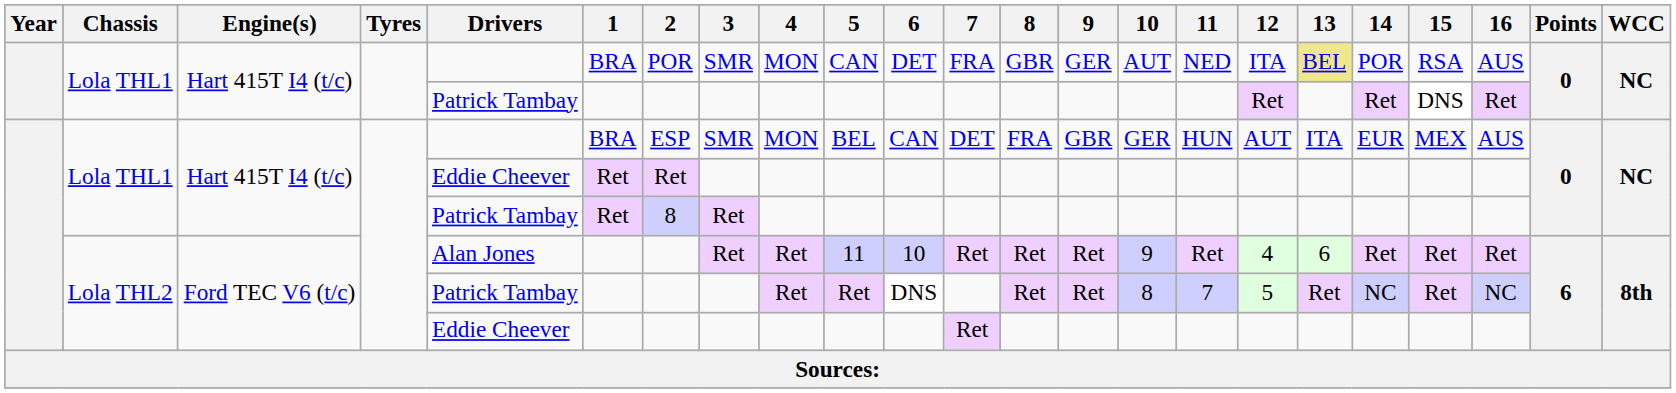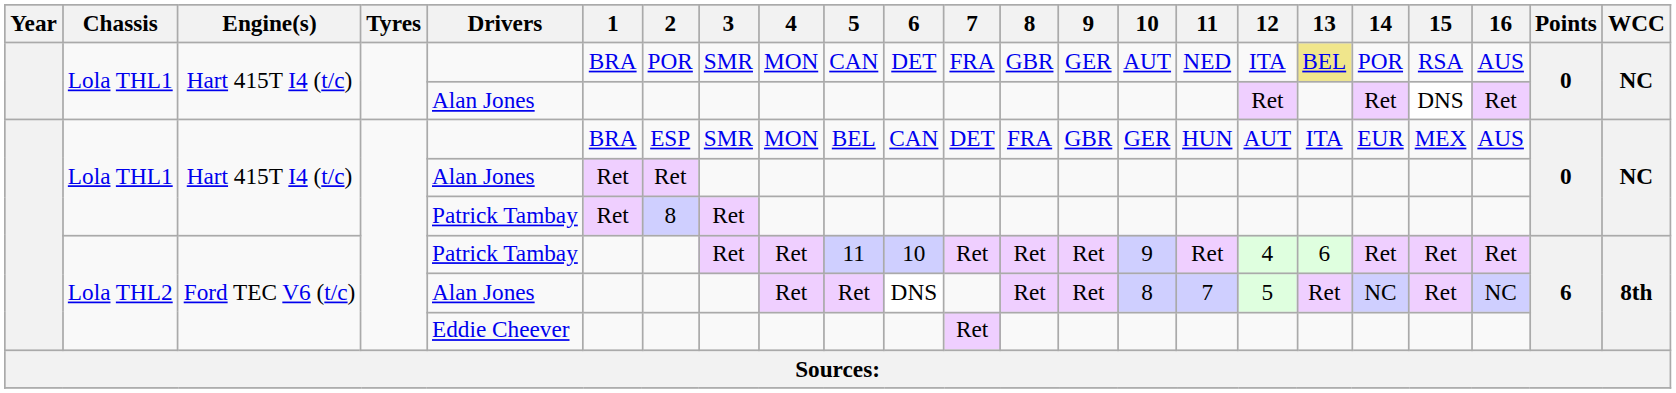(505, 100) Patrick Tambay -> (483, 100) Alan Jones
(501, 176) Eddie Cheever -> (483, 176) Alan Jones
(483, 253) Alan Jones -> (505, 253) Patrick Tambay
(505, 291) Patrick Tambay -> (483, 291) Alan Jones
